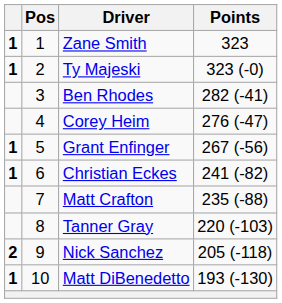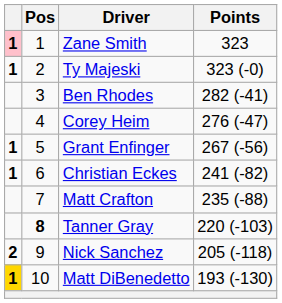(13, 44) no background -> (13, 44) pink background
(40, 226) normal -> (40, 226) bold
(13, 278) no background -> (13, 278) gold background
